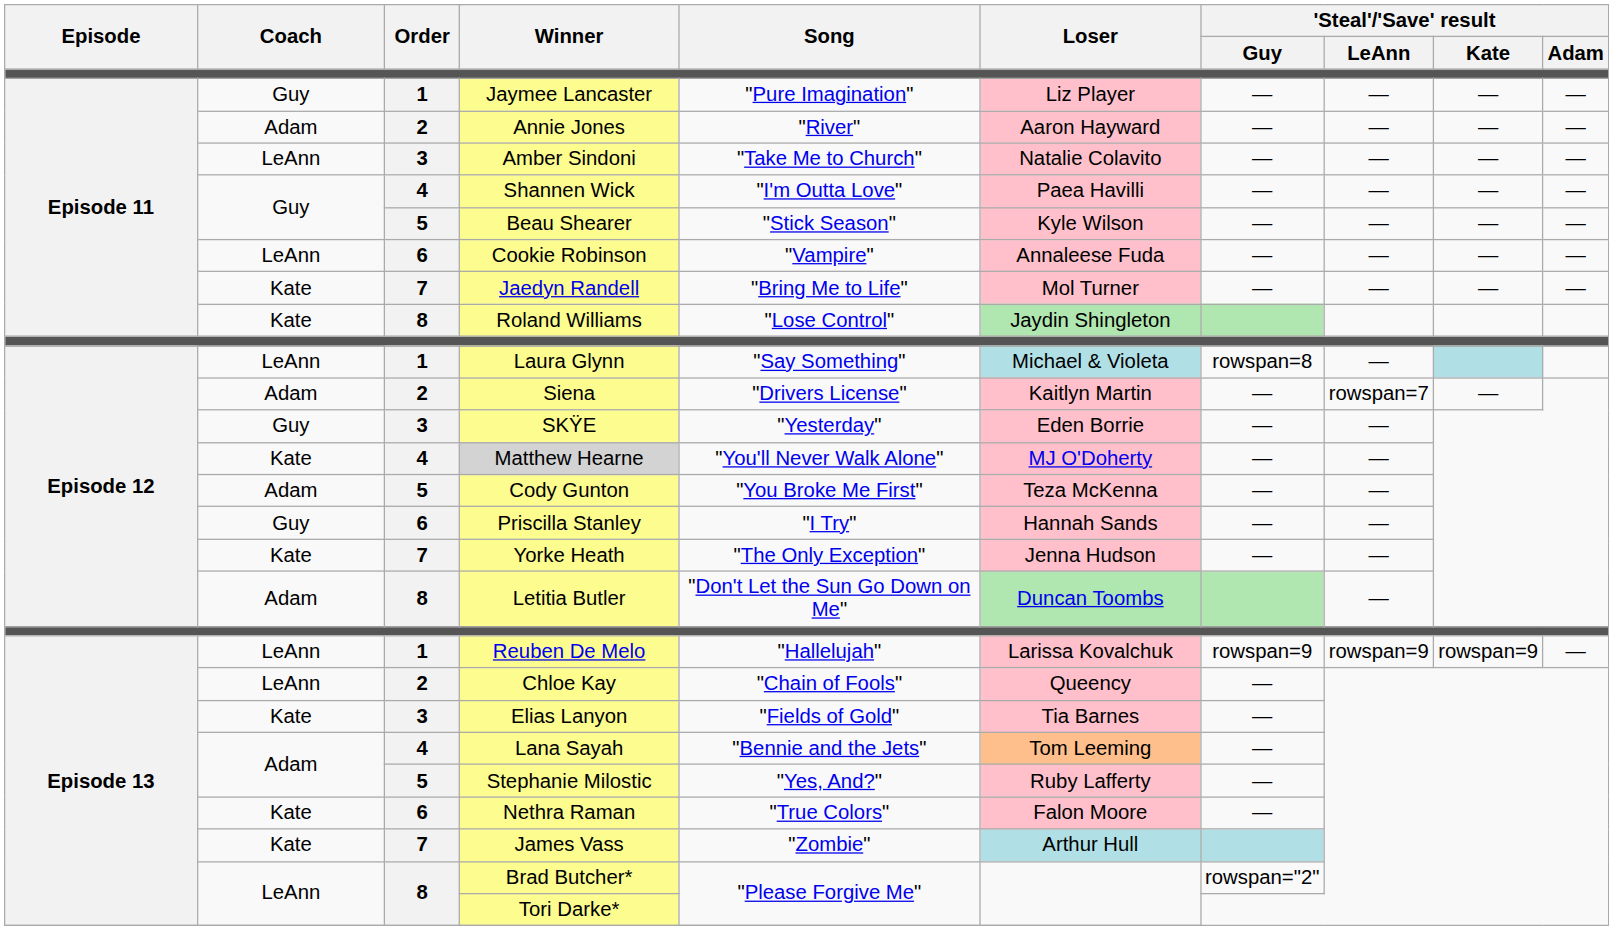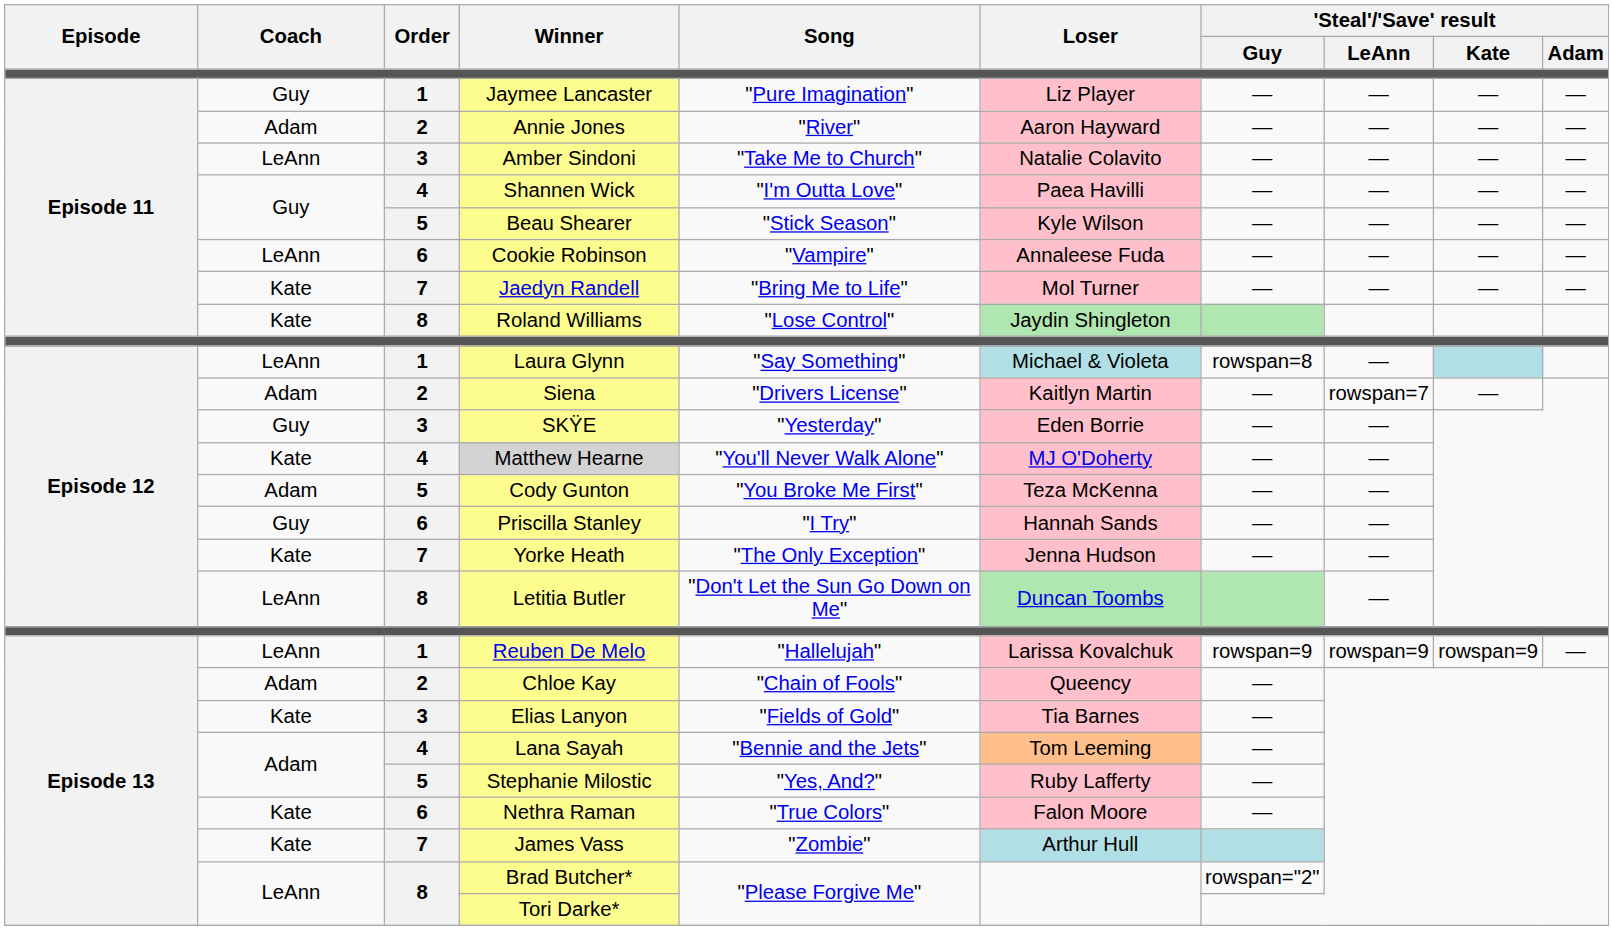(291, 598) Adam -> (291, 598) LeAnn
(291, 683) LeAnn -> (291, 683) Adam
